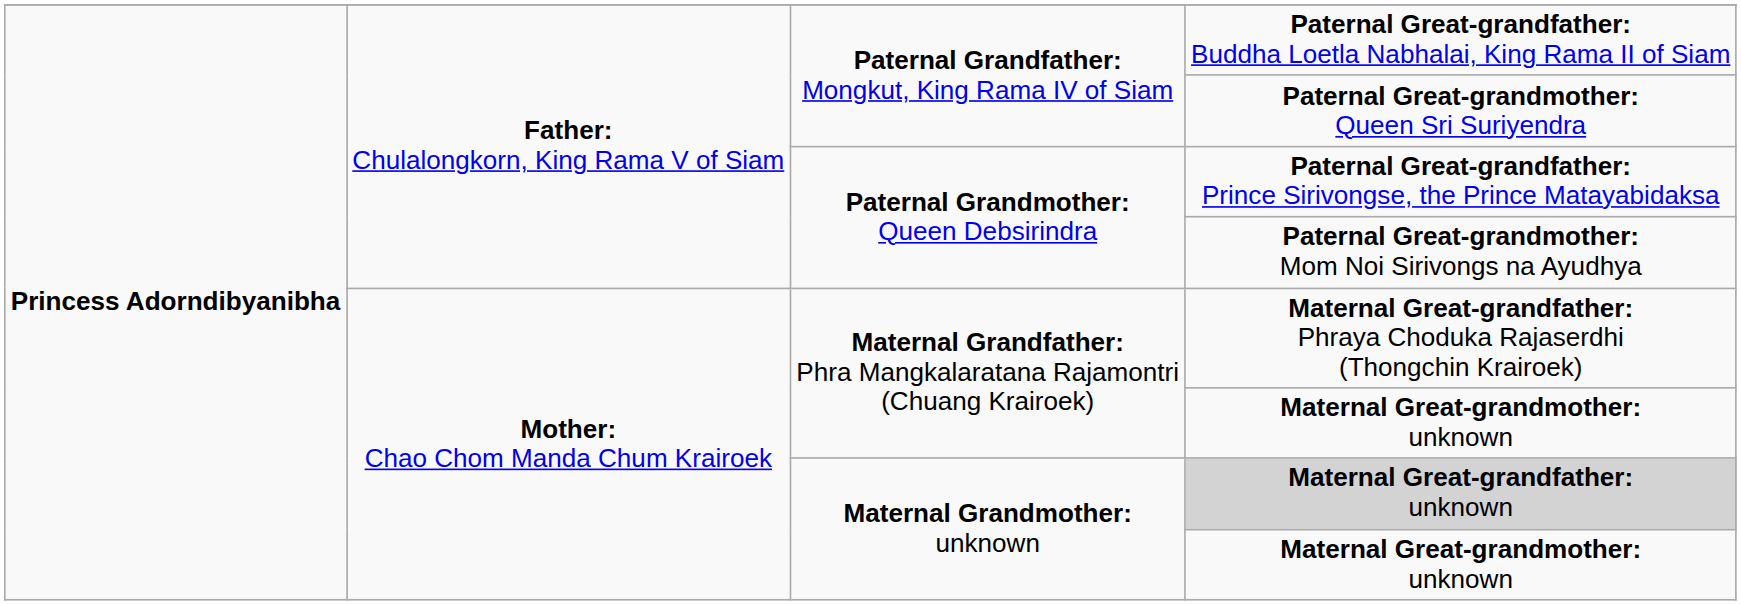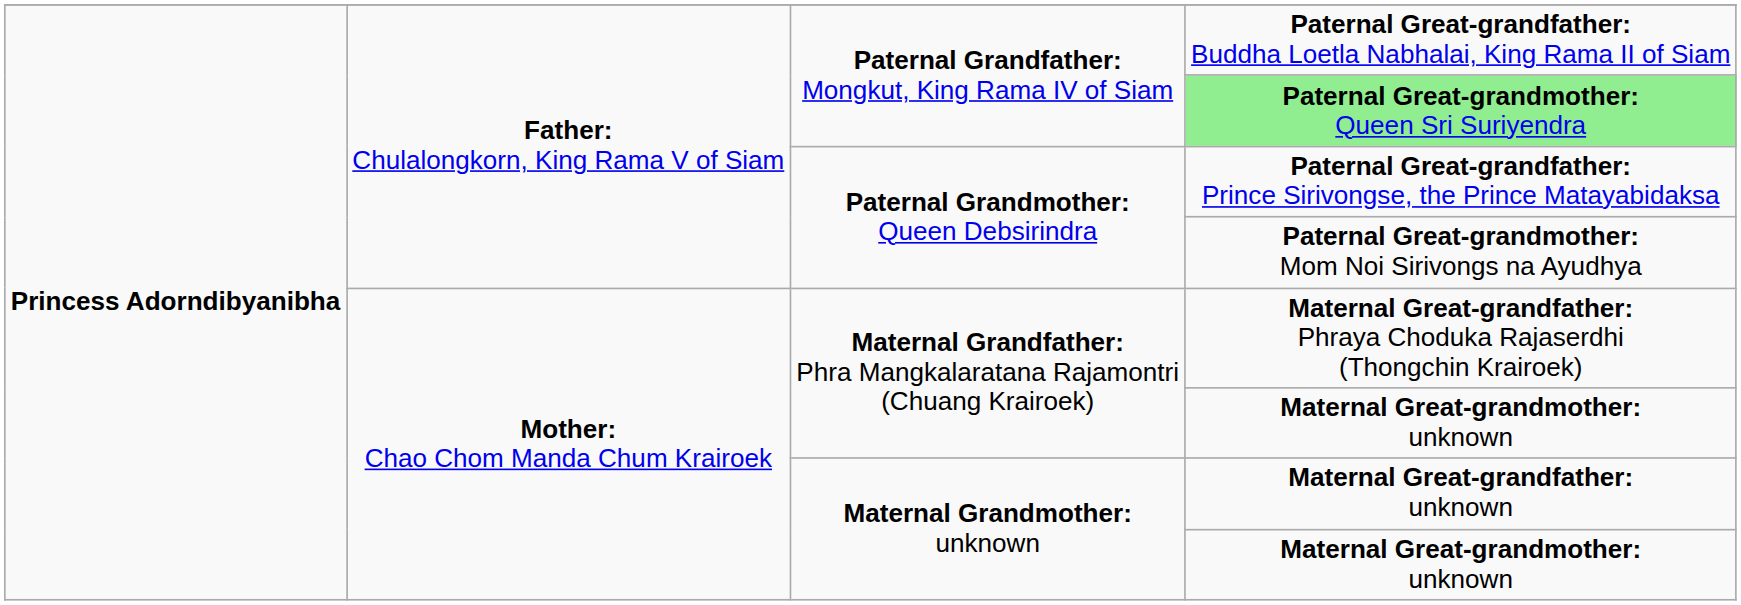(1461, 110) no background -> (1461, 110) lightgreen background
(1461, 493) lightgrey background -> (1461, 493) no background
